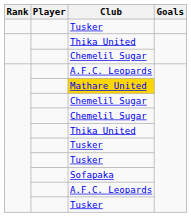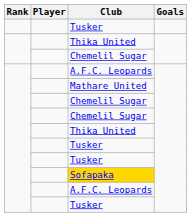(108, 86) gold background -> (108, 86) no background
(92, 175) no background -> (92, 175) gold background
